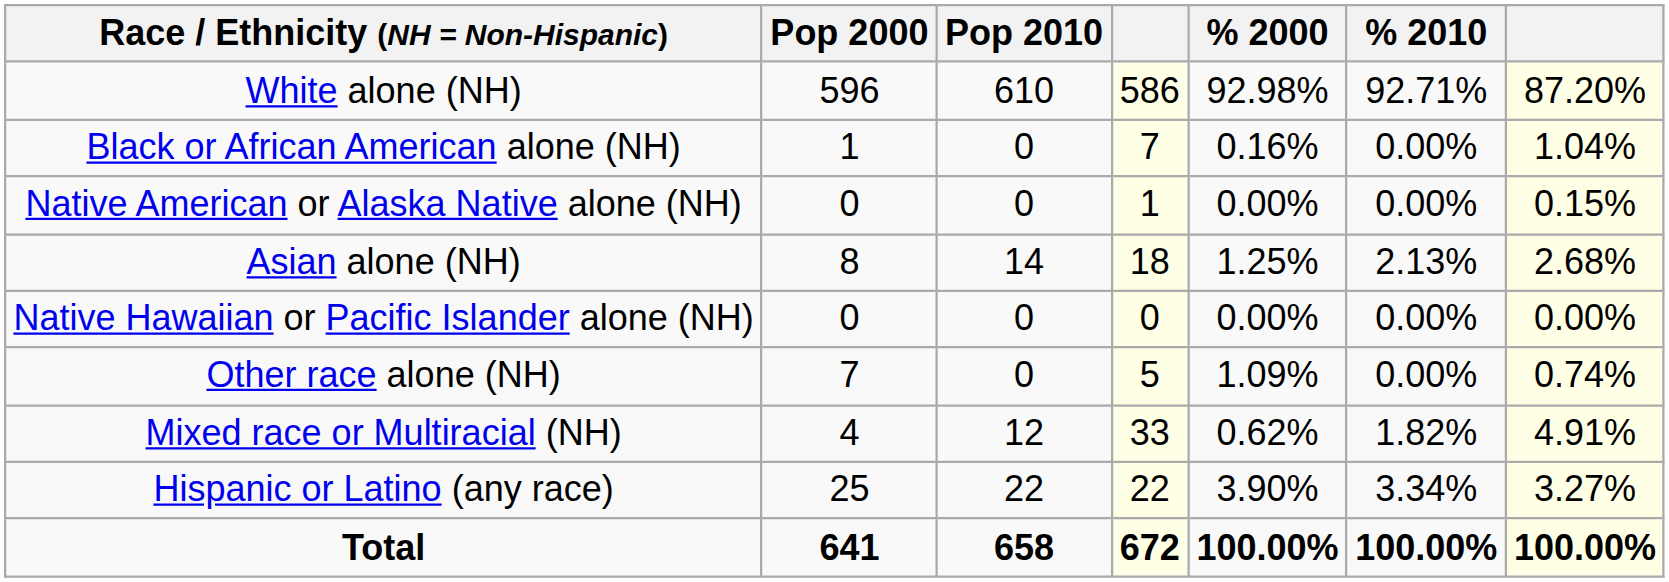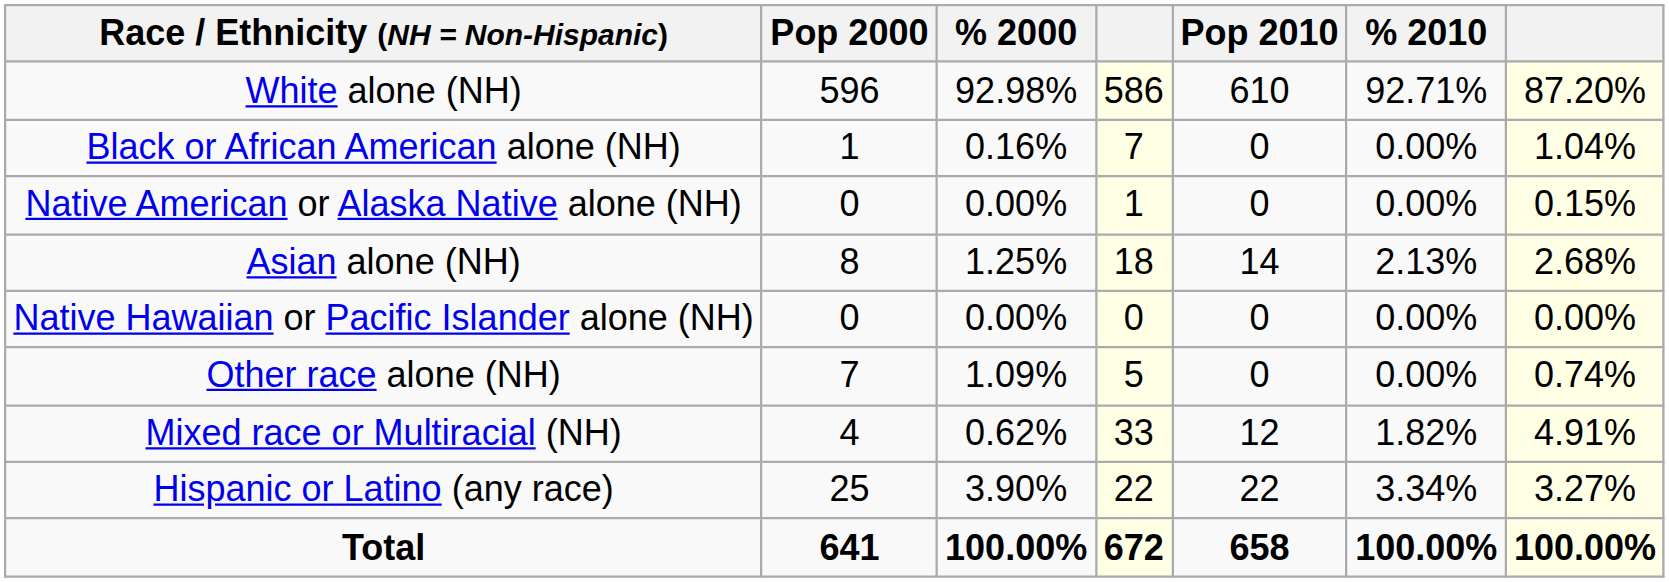columns swapped: (1024, 33) <-> (1267, 33)
